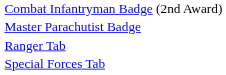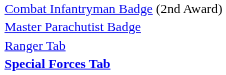(55, 63) normal -> (57, 63) bold
